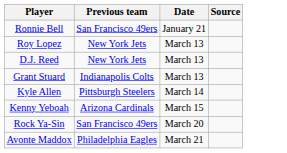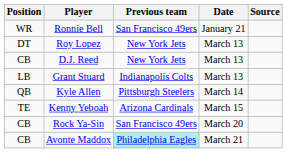+ column: (24, 12)
(117, 140) no background -> (156, 140) paleturquoise background
